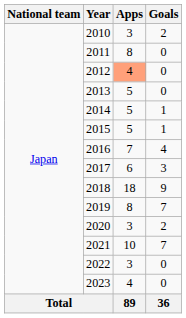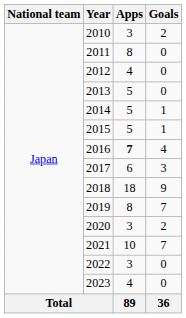(130, 71) lightsalmon background -> (130, 71) no background
(130, 149) normal -> (130, 149) bold
